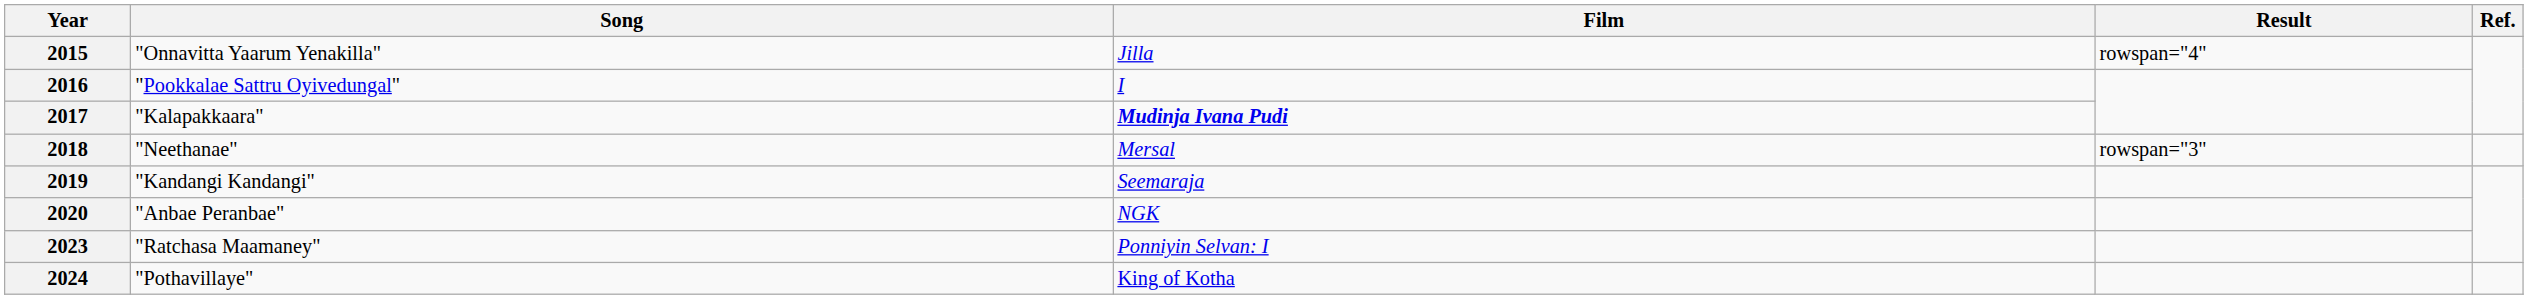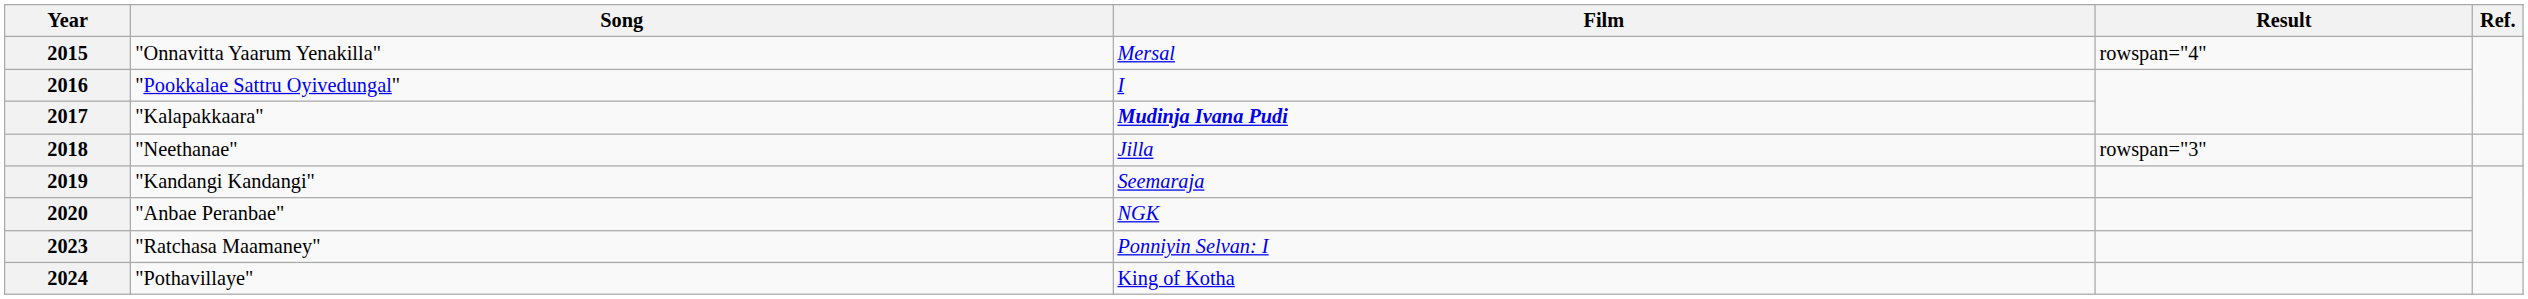(1135, 52) Jilla -> (1146, 52) Mersal
(1146, 149) Mersal -> (1135, 149) Jilla
